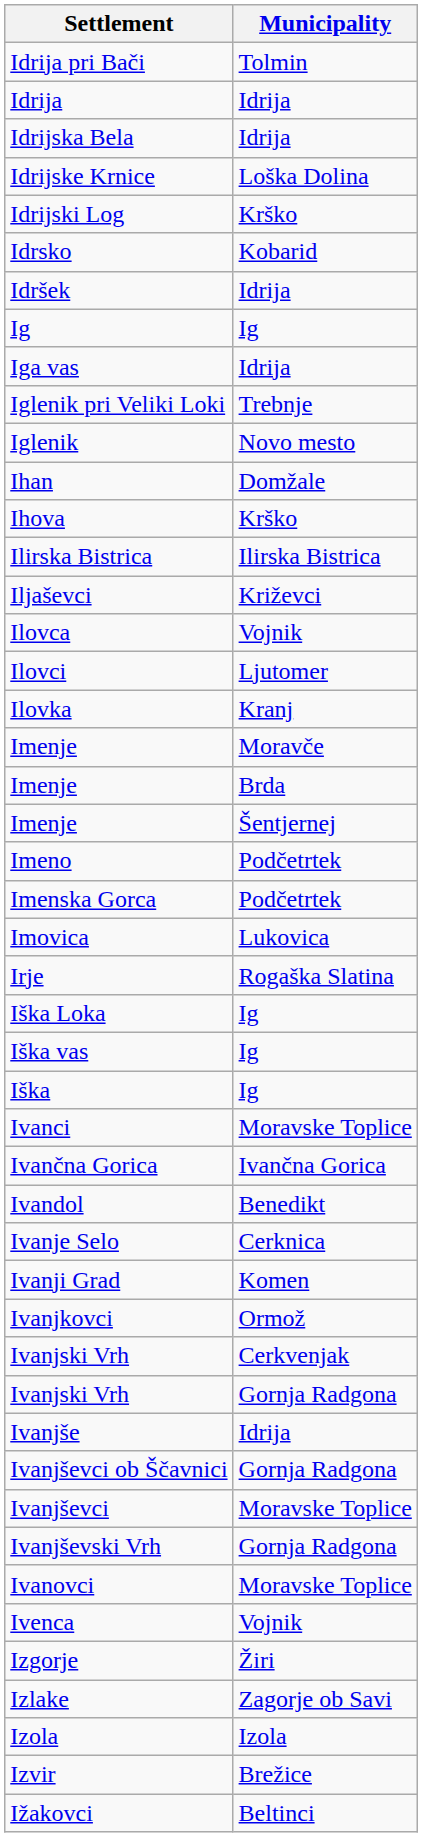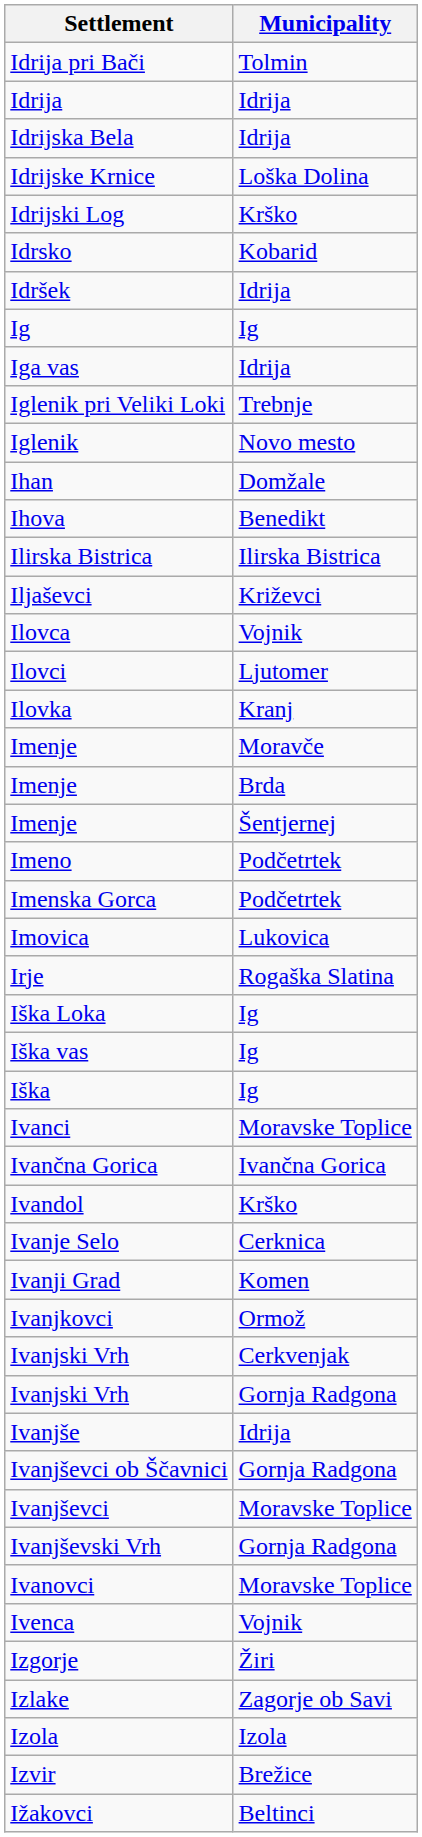(268, 518) Krško -> (282, 518) Benedikt
(282, 1203) Benedikt -> (268, 1203) Krško
